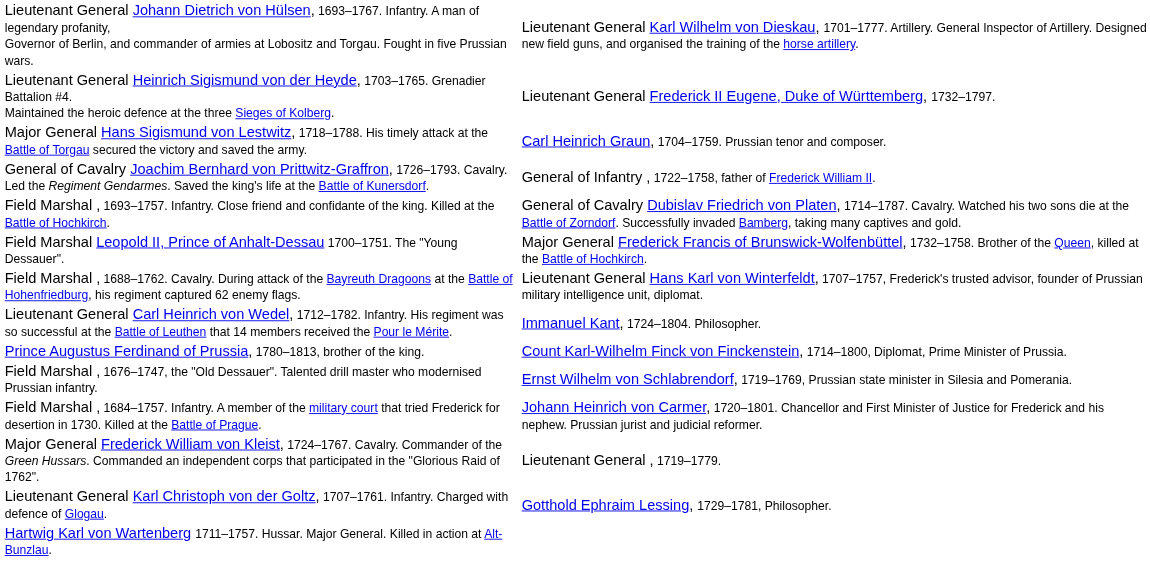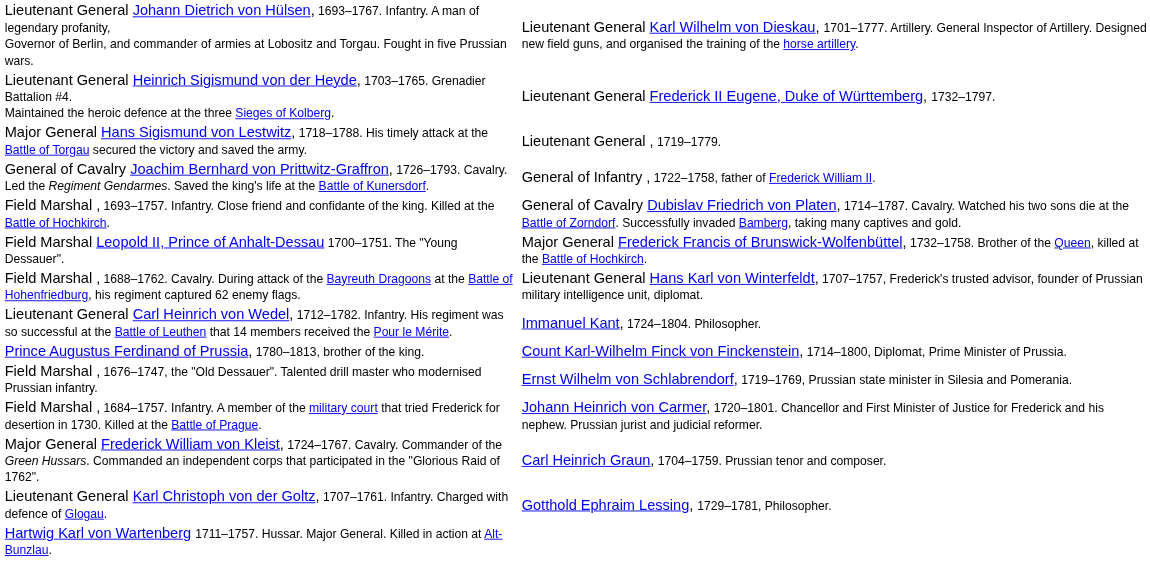(704, 141) Carl Heinrich Graun, 1704–1759. Prussian tenor and composer. -> (621, 141) Lieutenant General , 1719–1779.
(621, 460) Lieutenant General , 1719–1779. -> (704, 460) Carl Heinrich Graun, 1704–1759. Prussian tenor and composer.
